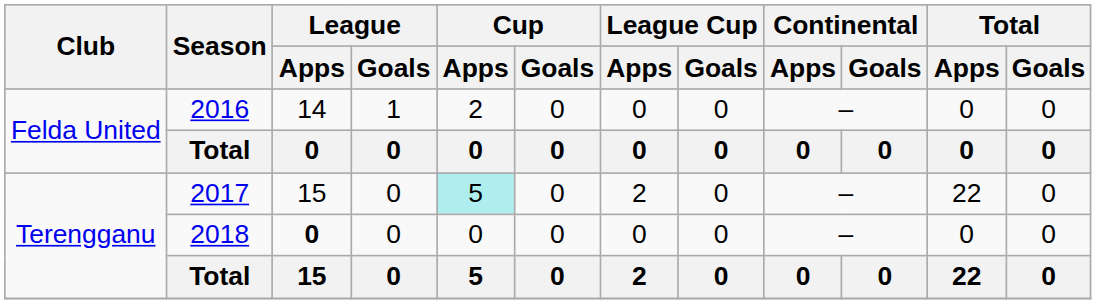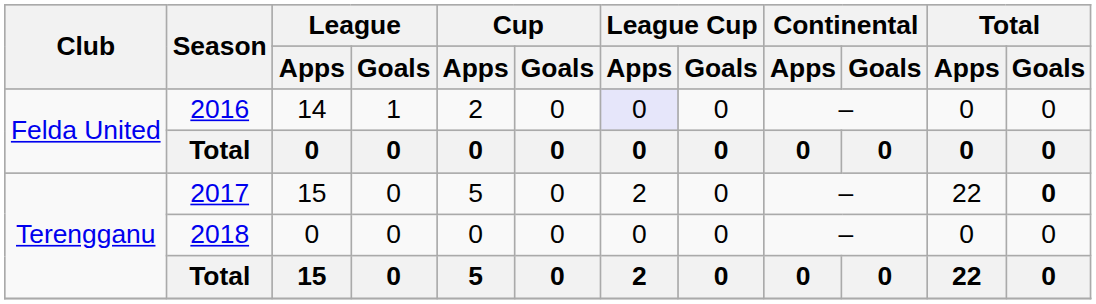(639, 109) no background -> (639, 109) lavender background
(476, 192) paleturquoise background -> (476, 192) no background
(1049, 192) normal -> (1049, 192) bold
(312, 234) bold -> (312, 234) normal
